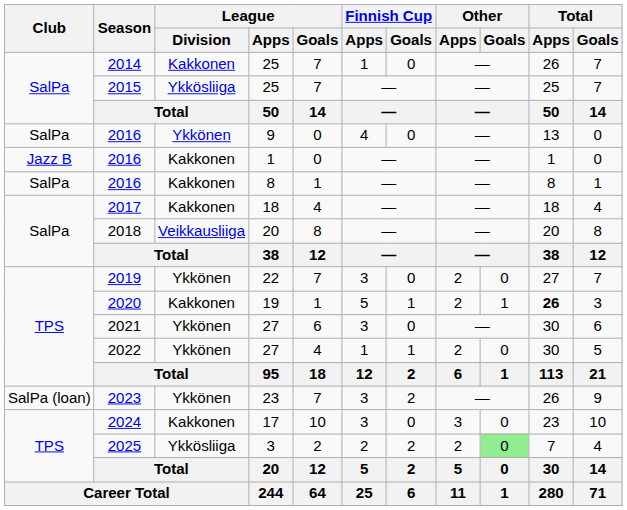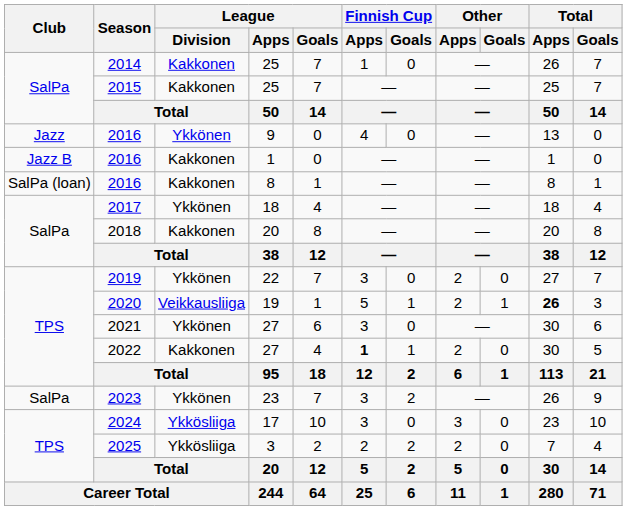(202, 87) Ykkösliiga -> (202, 87) Kakkonen
(49, 135) SalPa -> (49, 135) Jazz
(49, 183) SalPa -> (49, 183) SalPa (loan)
(202, 207) Kakkonen -> (202, 207) Ykkönen
(202, 231) Veikkausliiga -> (202, 231) Kakkonen
(202, 302) Kakkonen -> (202, 302) Veikkausliiga
(202, 350) Ykkönen -> (202, 350) Kakkonen
(364, 350) normal -> (364, 350) bold
(49, 398) SalPa (loan) -> (49, 398) SalPa
(202, 421) Kakkonen -> (202, 421) Ykkösliiga
(504, 445) lightgreen background -> (504, 445) no background
